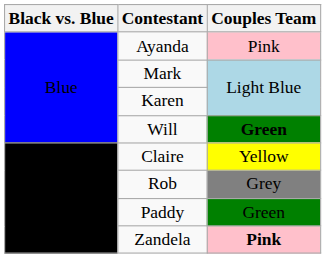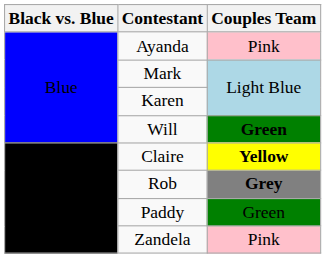(264, 156) normal -> (264, 156) bold
(264, 184) normal -> (264, 184) bold
(264, 239) bold -> (264, 239) normal
